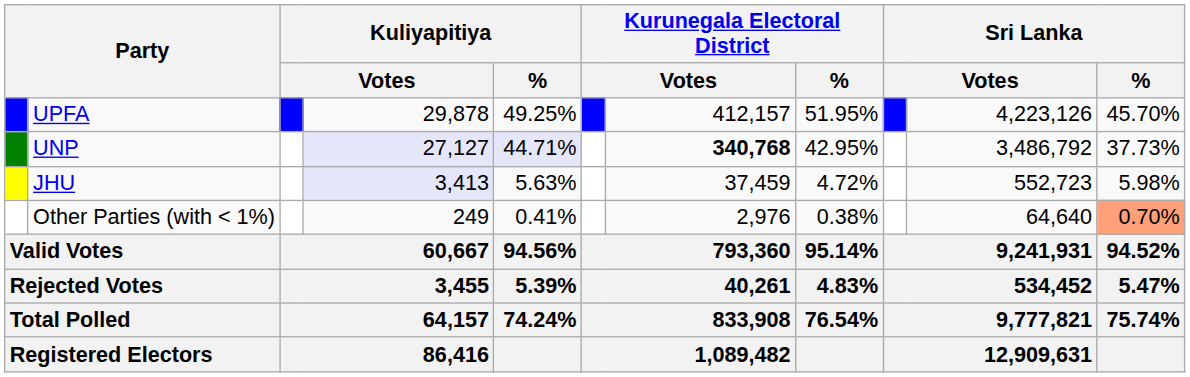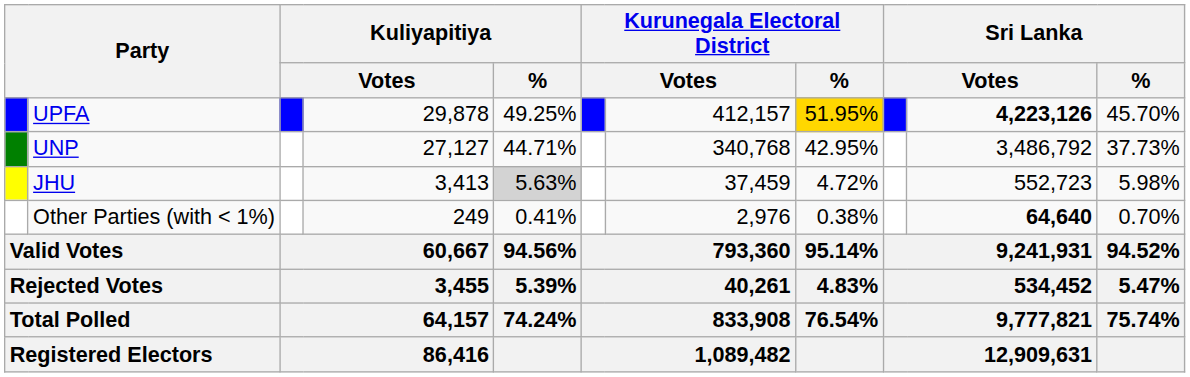(841, 114) no background -> (841, 114) gold background
(1044, 114) normal -> (1044, 114) bold
(456, 148) lavender background -> (456, 148) no background
(540, 148) lavender background -> (540, 148) no background
(751, 148) bold -> (751, 148) normal
(462, 182) lavender background -> (462, 182) no background
(546, 182) no background -> (546, 182) lightgrey background
(1059, 217) normal -> (1059, 217) bold
(1149, 217) lightsalmon background -> (1149, 217) no background
